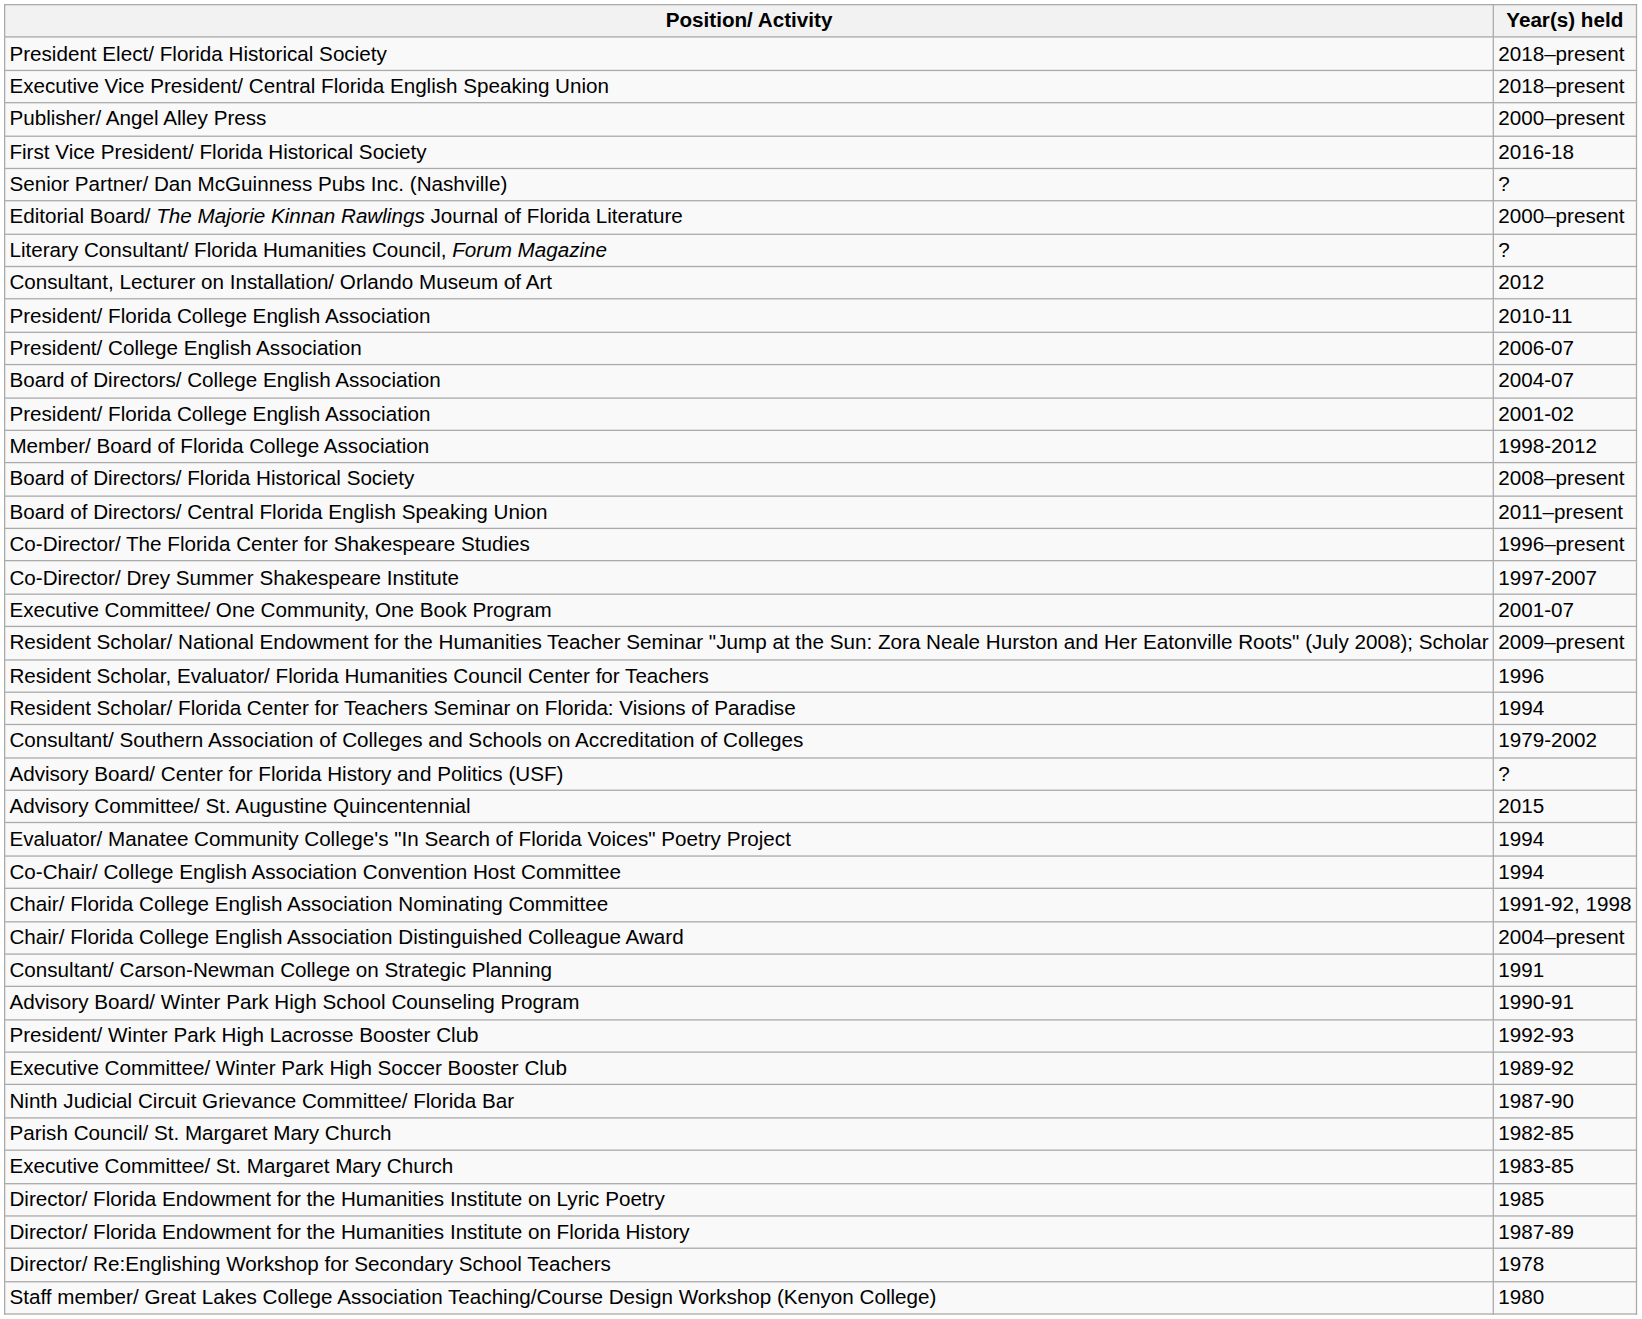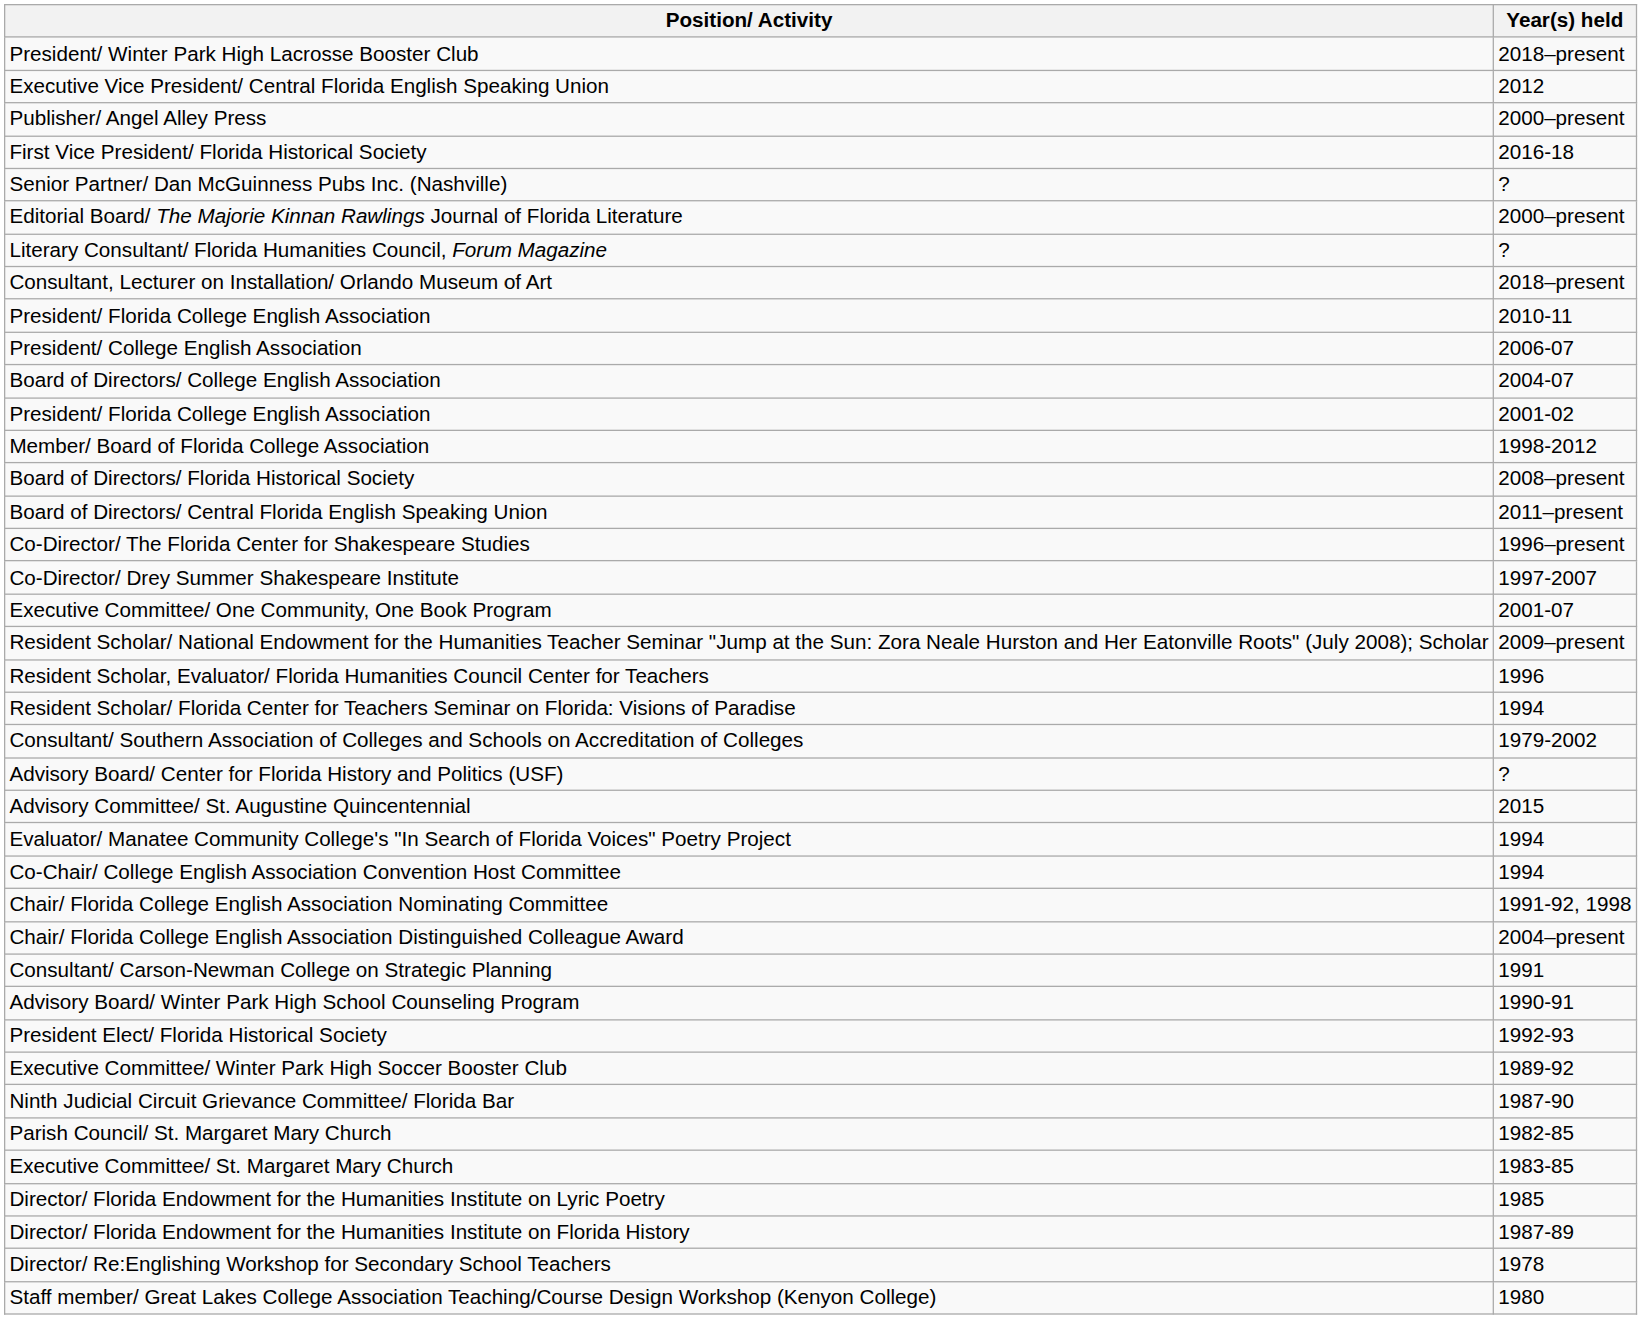(198, 53) President Elect/ Florida Historical Society -> (244, 53) President/ Winter Park High Lacrosse Booster Club
(1561, 86) 2018–present -> (1521, 86) 2012
(1521, 282) 2012 -> (1561, 282) 2018–present
(244, 1035) President/ Winter Park High Lacrosse Booster Club -> (198, 1035) President Elect/ Florida Historical Society
